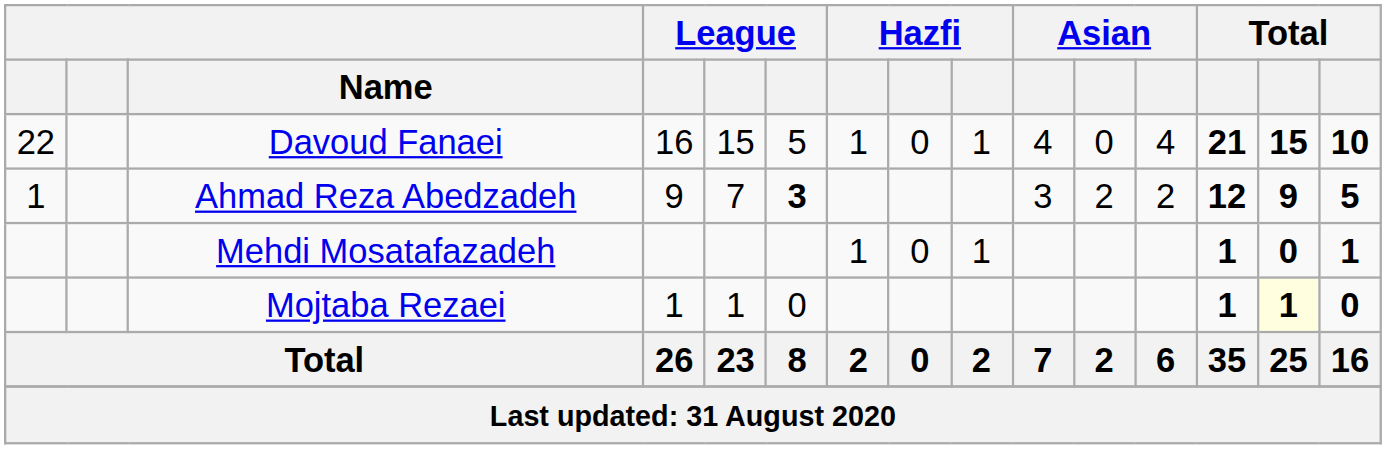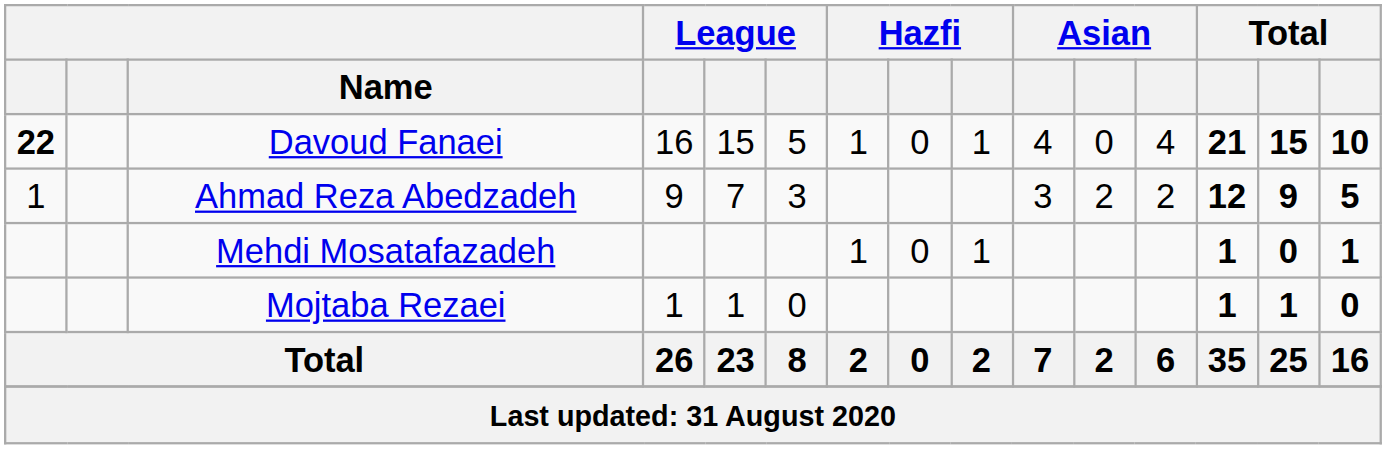(36, 142) normal -> (36, 142) bold
(797, 196) bold -> (797, 196) normal
(1288, 306) lightyellow background -> (1288, 306) no background
